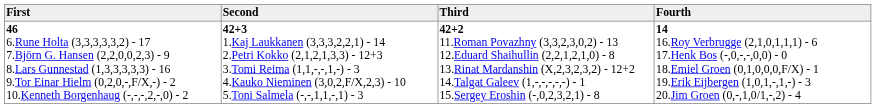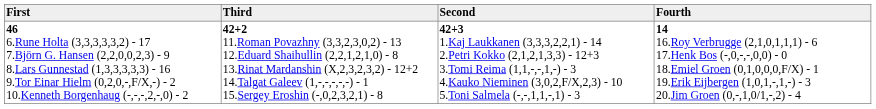columns swapped: (241, 12) <-> (454, 12)
